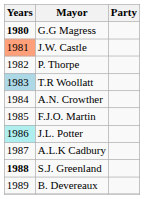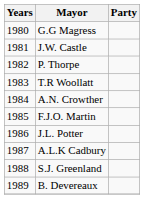(18, 30) bold -> (18, 30) normal
(18, 47) lightsalmon background -> (18, 47) no background
(18, 82) lightblue background -> (18, 82) no background
(18, 133) paleturquoise background -> (18, 133) no background
(18, 168) bold -> (18, 168) normal
